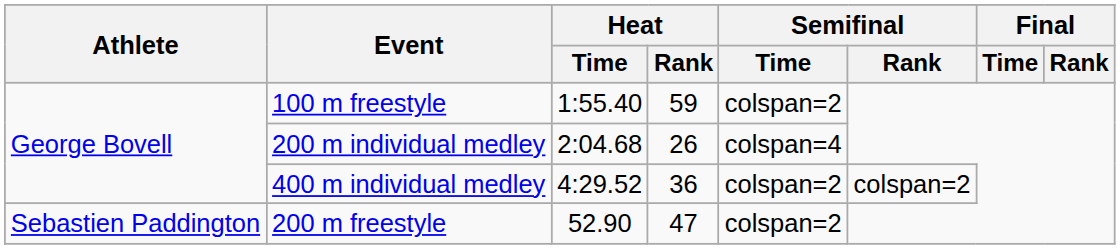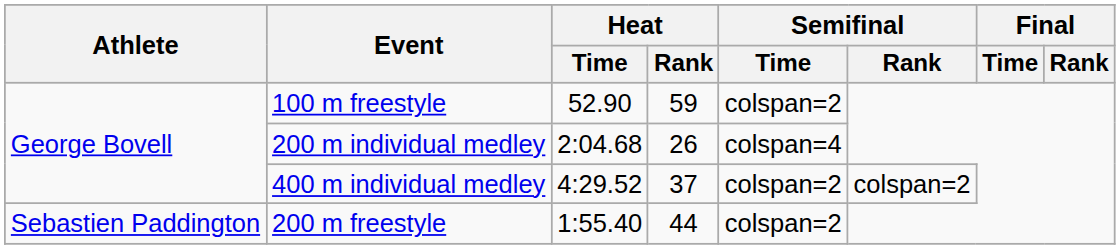(600, 104) 1:55.40 -> (600, 104) 52.90
(684, 184) 36 -> (684, 184) 37
(600, 224) 52.90 -> (600, 224) 1:55.40
(684, 224) 47 -> (684, 224) 44
